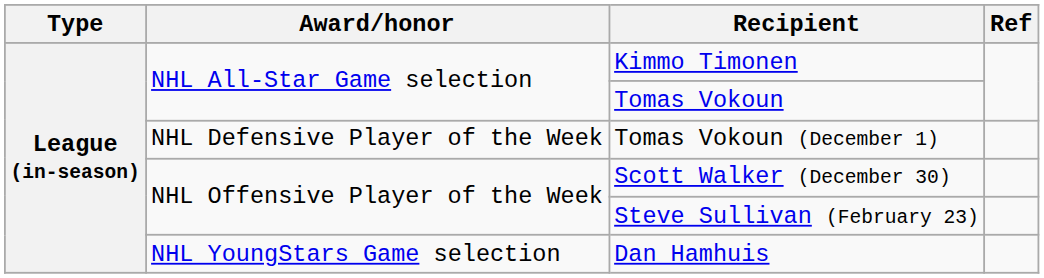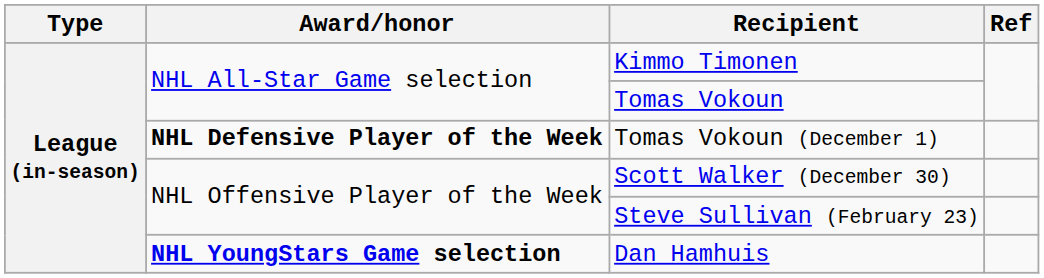(377, 139) normal -> (377, 139) bold
(356, 254) normal -> (356, 254) bold
